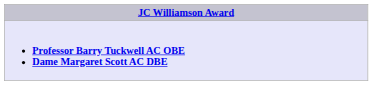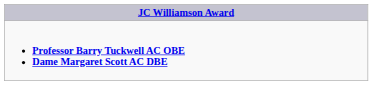(186, 56) lavender background -> (186, 56) no background
